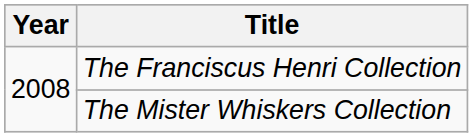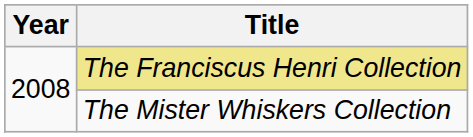(272, 68) no background -> (272, 68) khaki background
